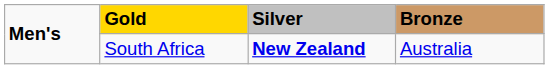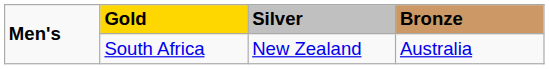(309, 48) bold -> (307, 48) normal
